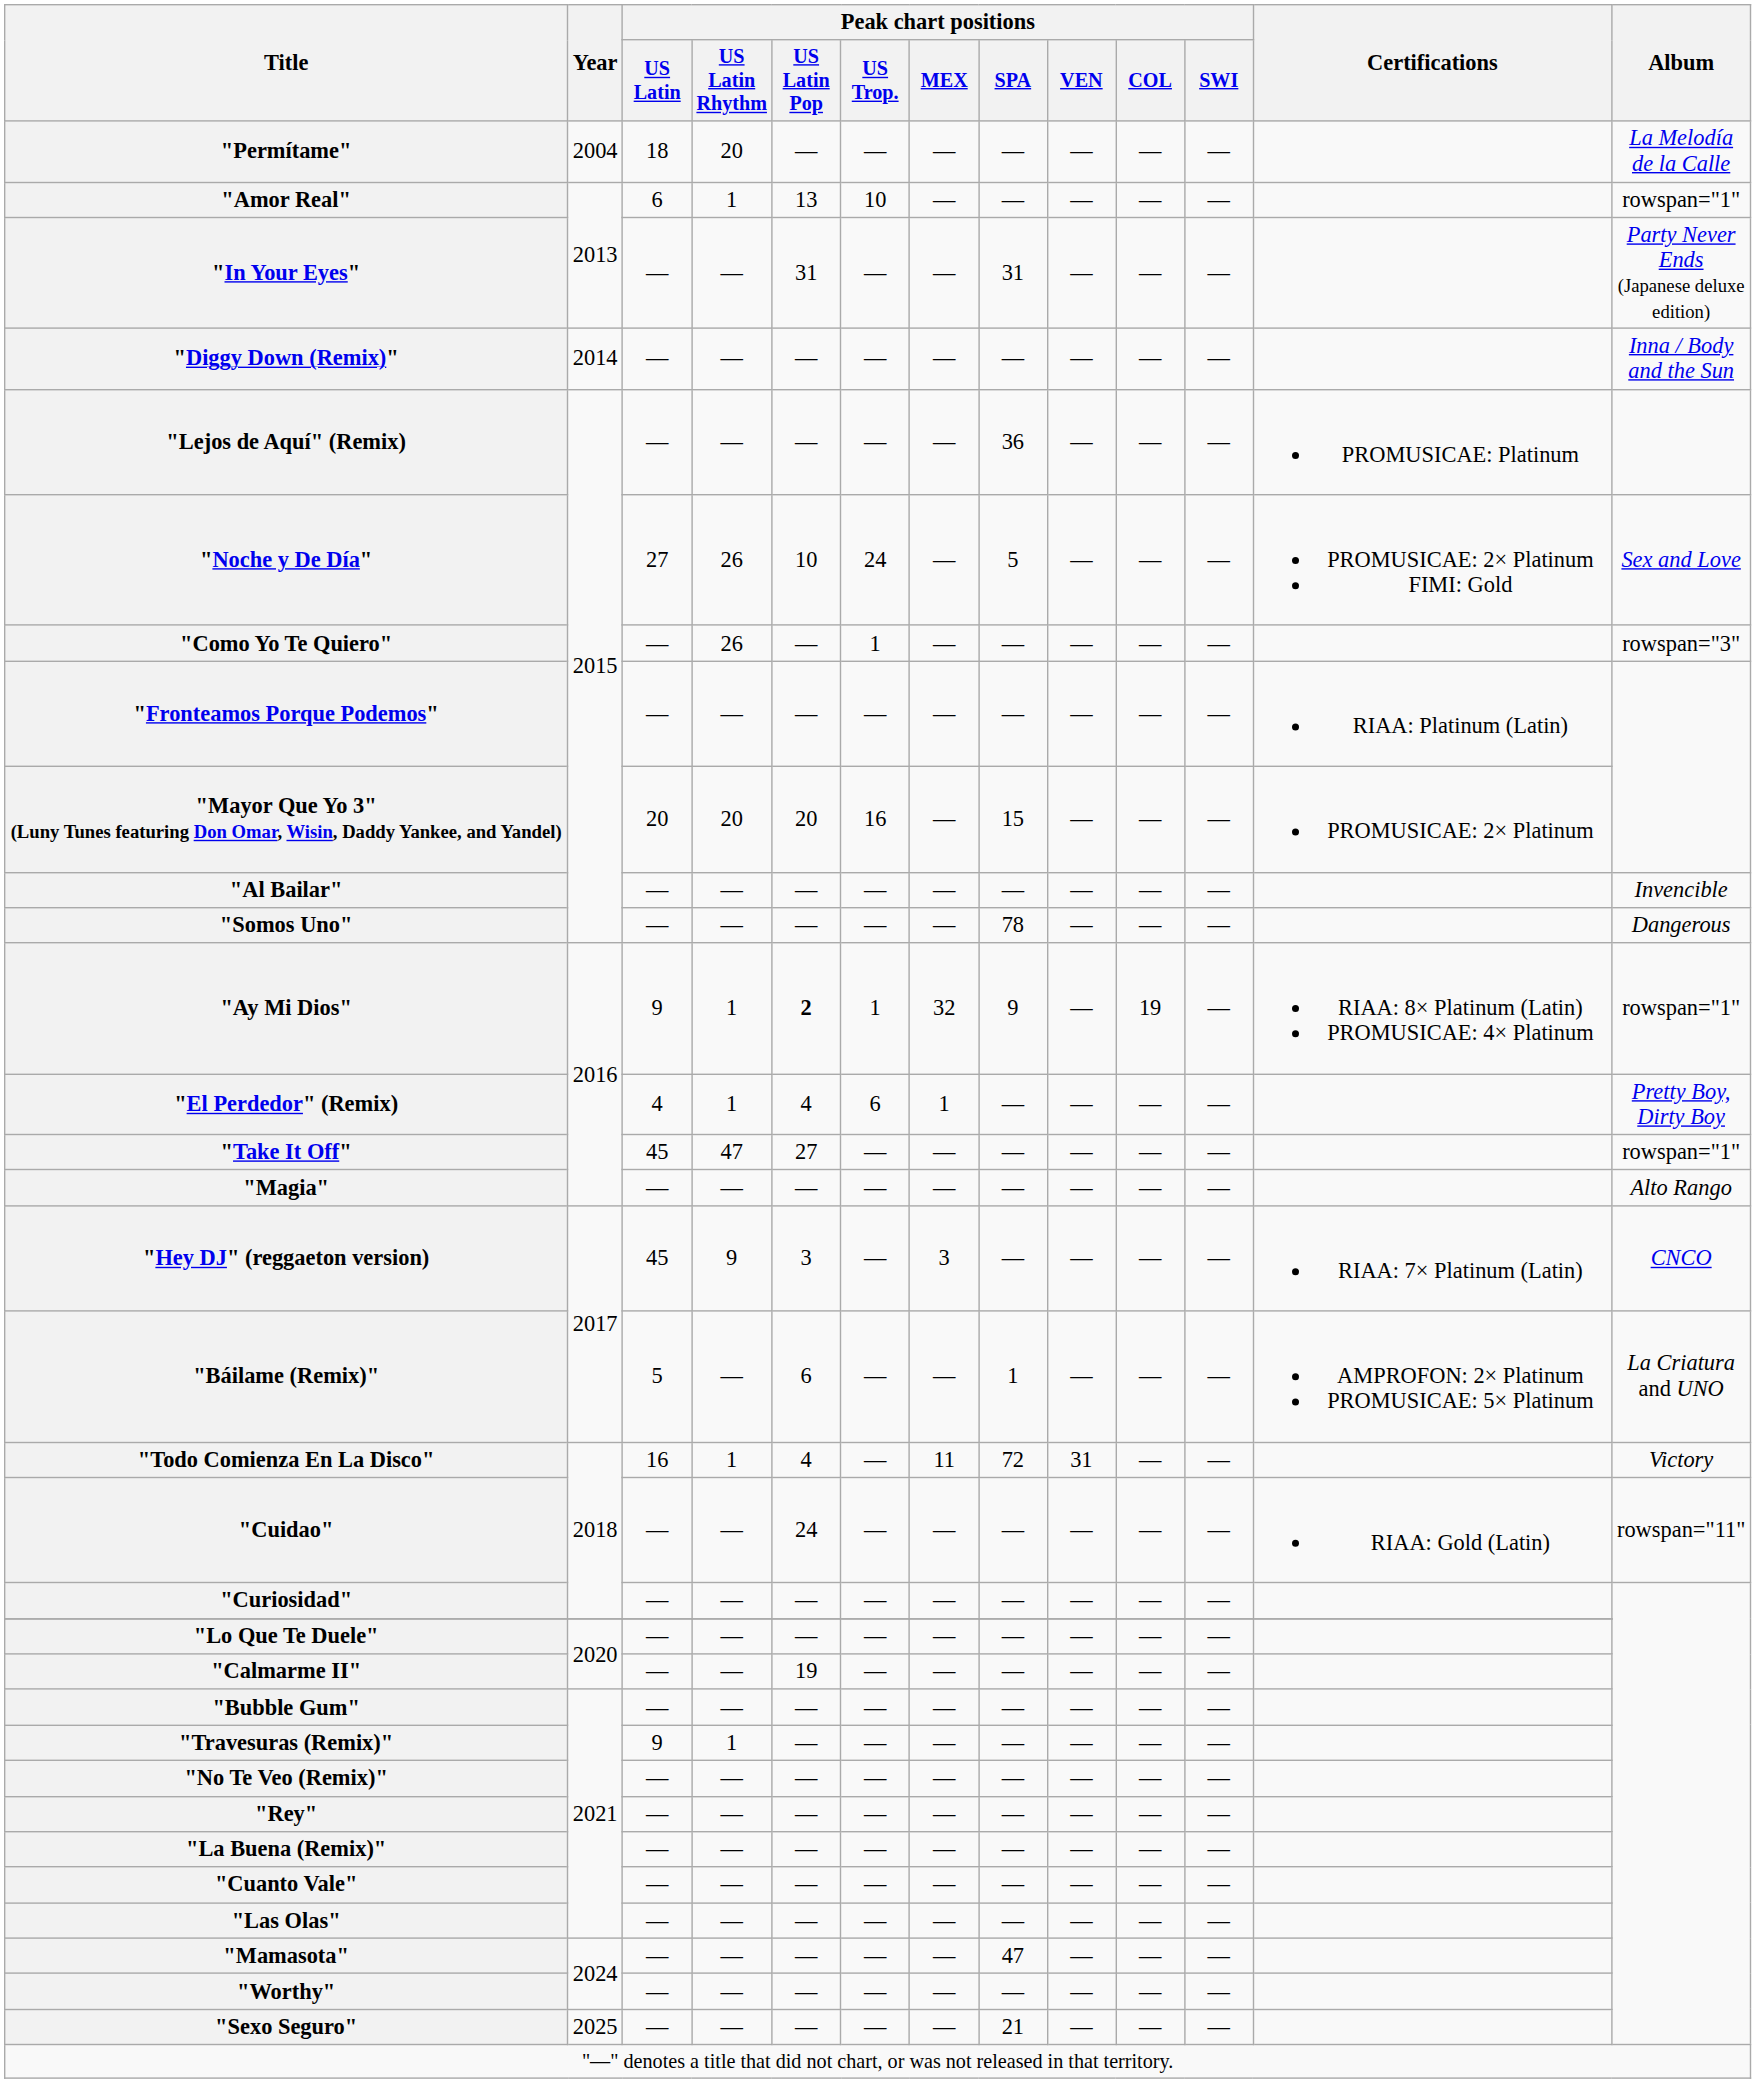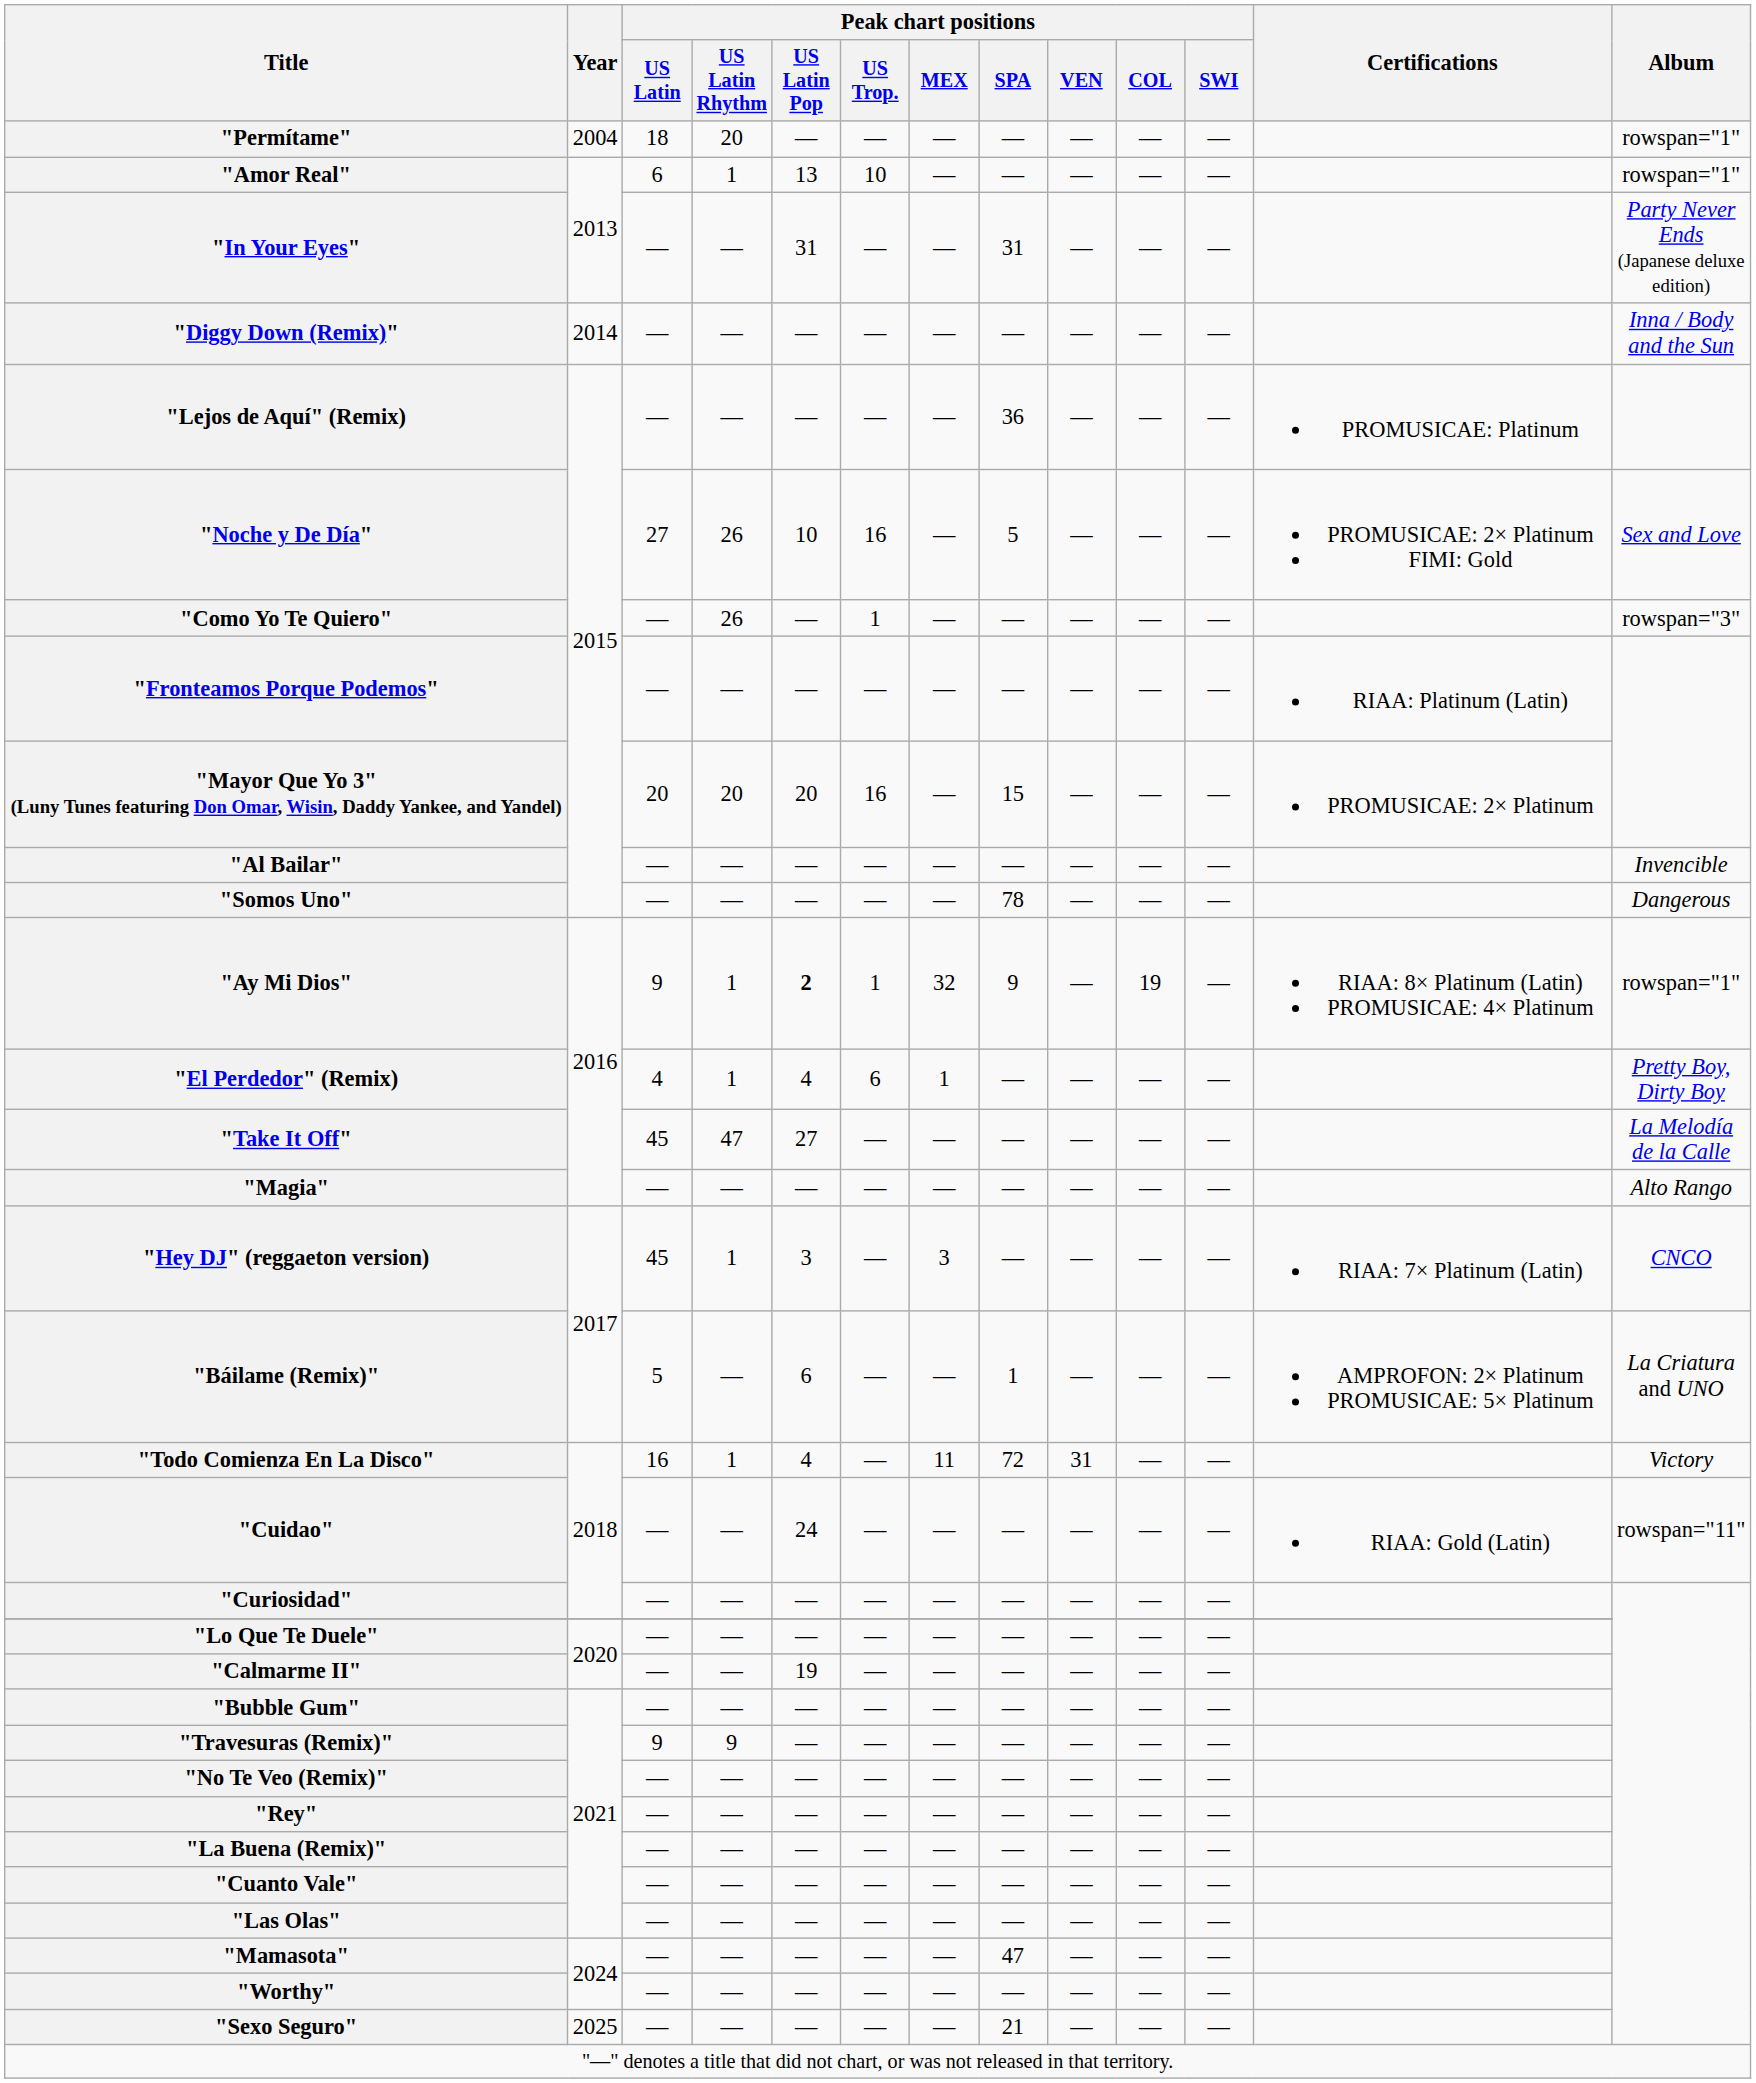(1681, 151) La Melodía de la Calle -> (1681, 138) rowspan="1"
(875, 559) 24 -> (875, 534) 16
(1681, 1152) rowspan="1" -> (1681, 1139) La Melodía de la Calle
(732, 1258) 9 -> (732, 1258) 1
(732, 1742) 1 -> (732, 1742) 9
